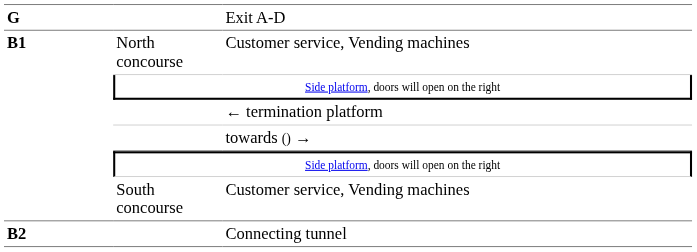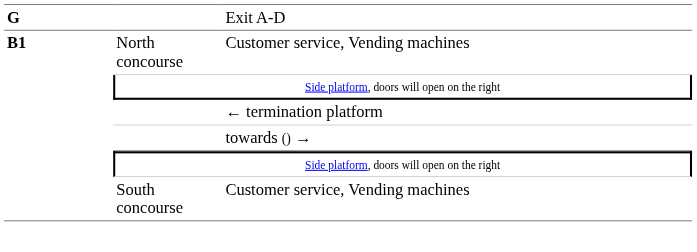- row: (168, 234)
